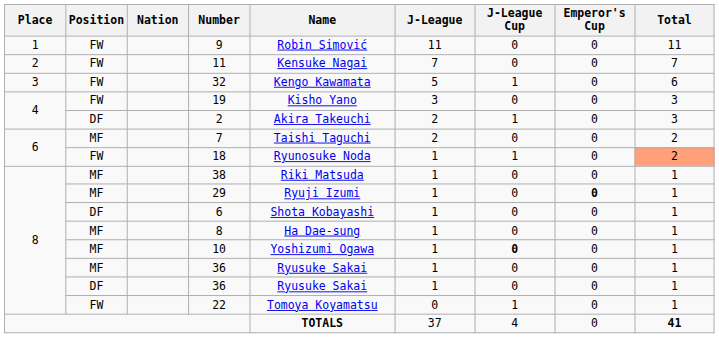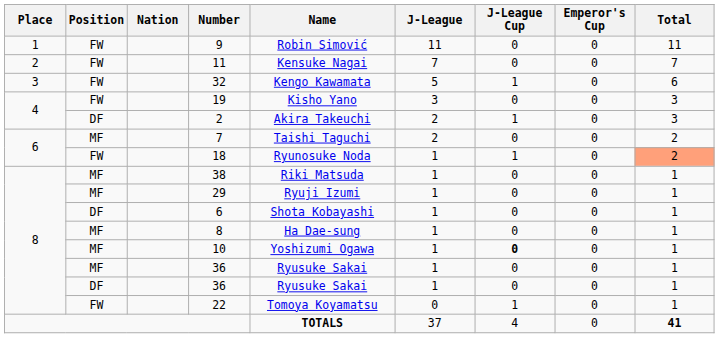(595, 194) bold -> (595, 194) normal
